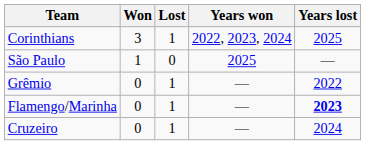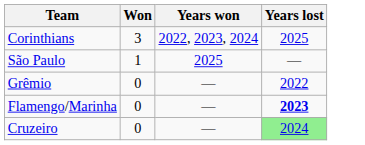- column: (172, 15)
(328, 128) no background -> (294, 128) lightgreen background
